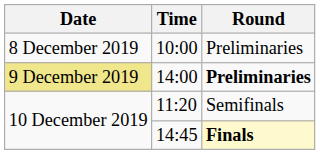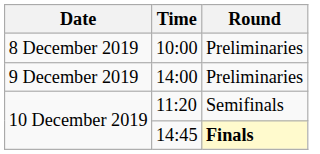(74, 76) khaki background -> (74, 76) no background
(258, 76) bold -> (255, 76) normal
